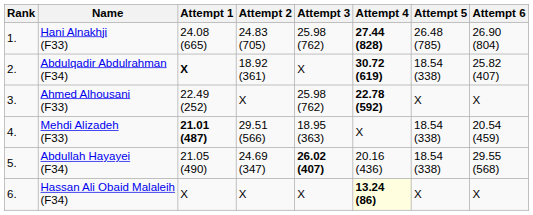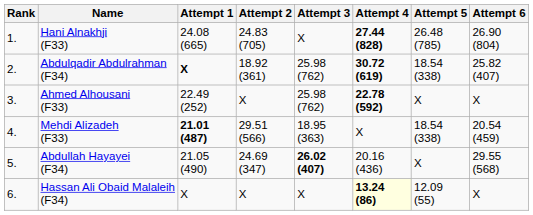(312, 38) 25.98 (762) -> (301, 38) X
(301, 69) X -> (312, 69) 25.98 (762)
(428, 163) 18.54 (338) -> (418, 163) X
(418, 194) X -> (428, 194) 12.09 (55)
